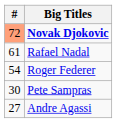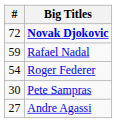(14, 33) lightsalmon background -> (14, 33) no background
(14, 52) 61 -> (14, 52) 59
